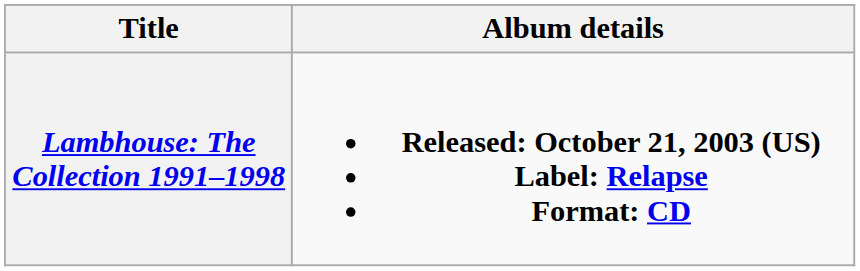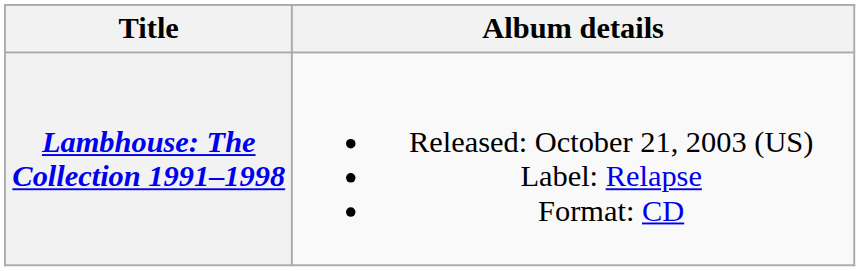(573, 176) bold -> (573, 176) normal
